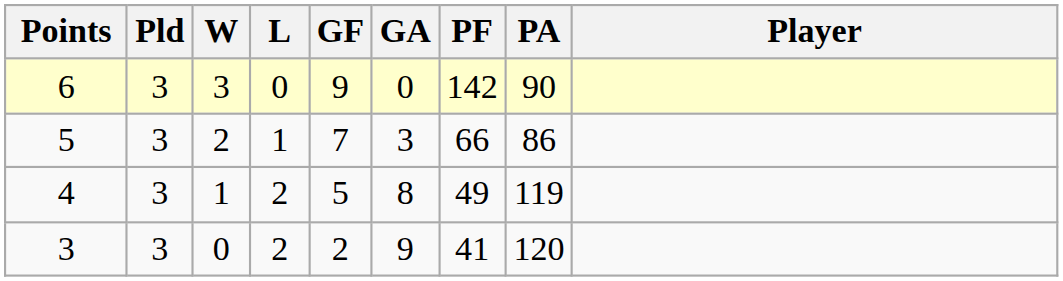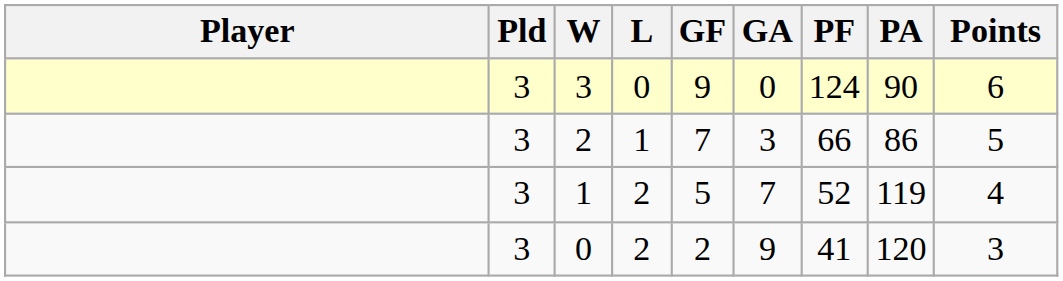columns swapped: (815, 31) <-> (66, 31)
(472, 85) 142 -> (834, 85) 124
(405, 193) 8 -> (767, 193) 7
(472, 193) 49 -> (834, 193) 52
